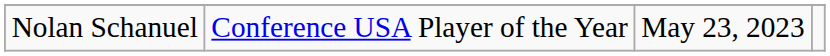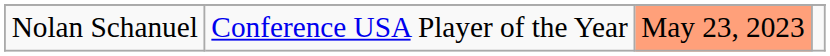(723, 27) no background -> (723, 27) lightsalmon background
